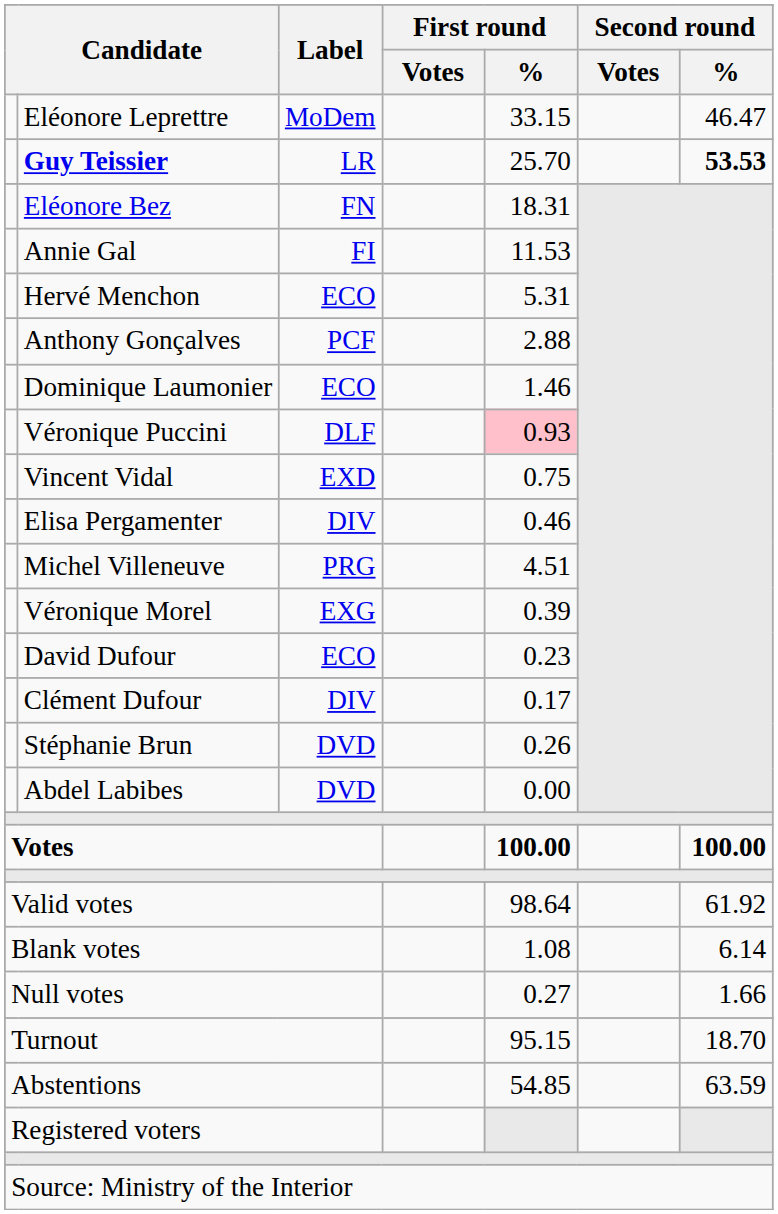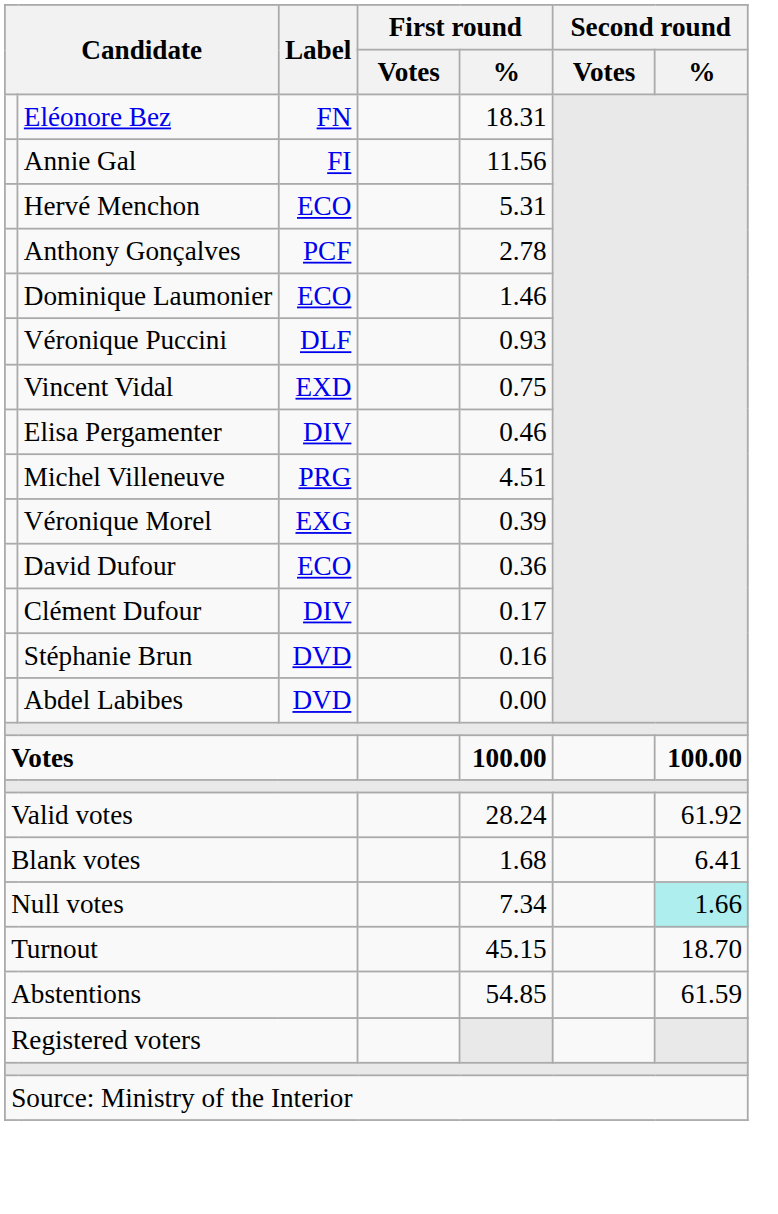- row: (126, 116)
- row: (96, 161)
(541, 251) 11.53 -> (517, 161) 11.56
(547, 341) 2.88 -> (523, 251) 2.78
(547, 430) pink background -> (523, 341) no background
(547, 655) 0.23 -> (523, 565) 0.36
(547, 744) 0.26 -> (523, 655) 0.16
(540, 904) 98.64 -> (516, 815) 28.24
(547, 949) 1.08 -> (523, 859) 1.68
(742, 949) 6.14 -> (718, 859) 6.41
(547, 994) 0.27 -> (523, 904) 7.34
(742, 994) no background -> (718, 904) paleturquoise background
(540, 1039) 95.15 -> (516, 949) 45.15
(736, 1084) 63.59 -> (711, 994) 61.59
